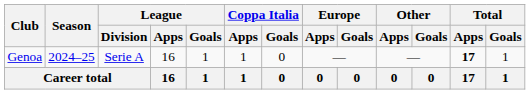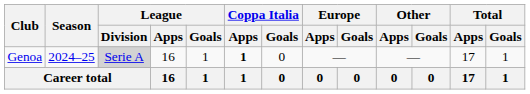(124, 57) no background -> (124, 57) lightgrey background
(243, 57) normal -> (243, 57) bold
(468, 57) bold -> (468, 57) normal
